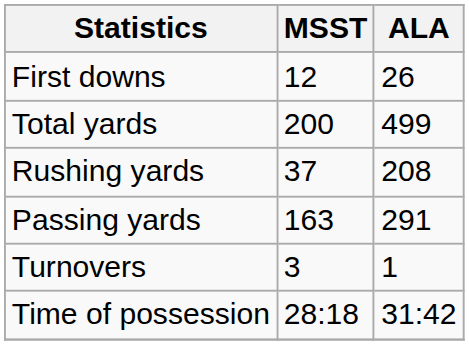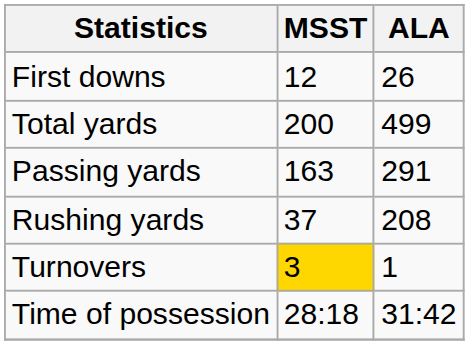rows swapped: (108, 171) <-> (106, 219)
(292, 266) no background -> (292, 266) gold background
